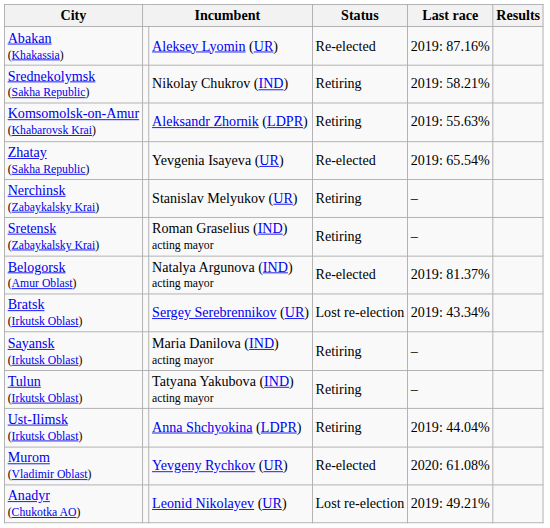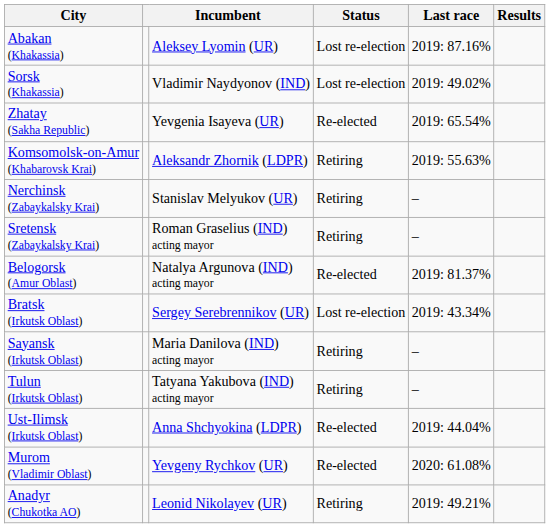(346, 45) Re-elected -> (361, 45) Lost re-election
+ row: (36, 84)
- row: (51, 84)
rows swapped: (49, 160) <-> (73, 122)
(339, 427) Retiring -> (347, 427) Re-elected
(360, 503) Lost re-election -> (340, 503) Retiring
